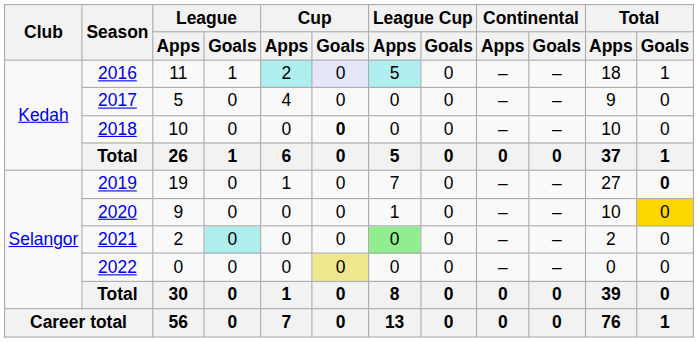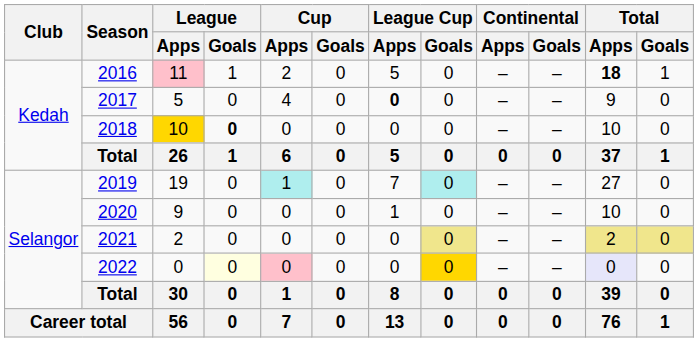(178, 73) no background -> (178, 73) pink background
(286, 73) paleturquoise background -> (286, 73) no background
(341, 73) lavender background -> (341, 73) no background
(395, 73) paleturquoise background -> (395, 73) no background
(611, 73) normal -> (611, 73) bold
(395, 101) normal -> (395, 101) bold
(178, 128) no background -> (178, 128) gold background
(232, 128) normal -> (232, 128) bold
(341, 128) bold -> (341, 128) normal
(286, 184) no background -> (286, 184) paleturquoise background
(449, 184) no background -> (449, 184) paleturquoise background
(665, 184) bold -> (665, 184) normal
(665, 211) gold background -> (665, 211) no background
(232, 239) paleturquoise background -> (232, 239) no background
(395, 239) lightgreen background -> (395, 239) no background
(449, 239) no background -> (449, 239) khaki background
(611, 239) no background -> (611, 239) khaki background
(665, 239) no background -> (665, 239) khaki background
(232, 267) no background -> (232, 267) lightyellow background
(286, 267) no background -> (286, 267) pink background
(341, 267) khaki background -> (341, 267) no background
(449, 267) no background -> (449, 267) gold background
(611, 267) no background -> (611, 267) lavender background
